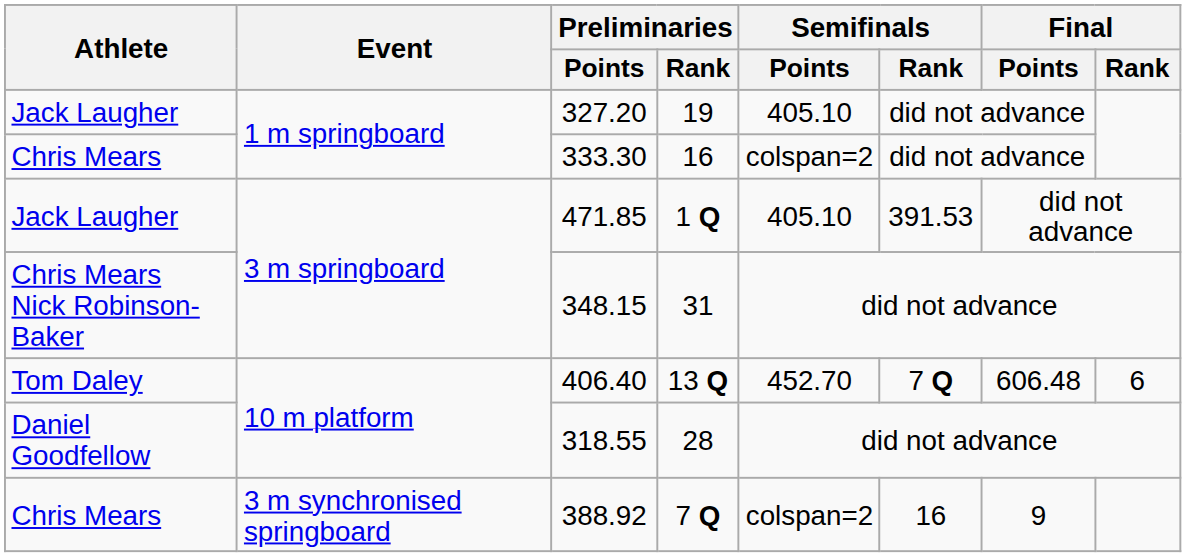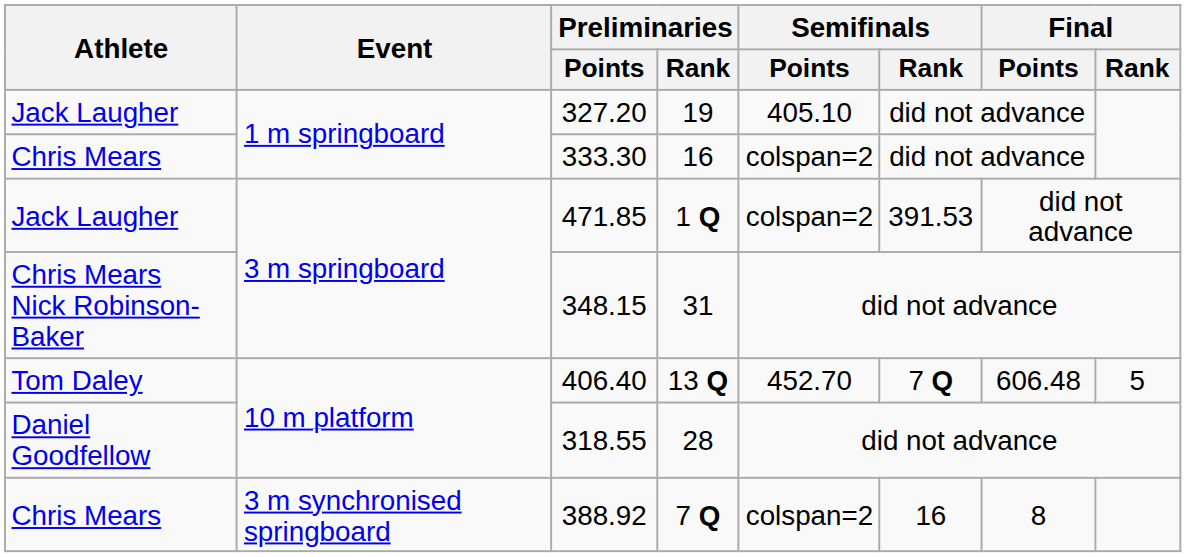(809, 216) 405.10 -> (809, 216) colspan=2
(1137, 381) 6 -> (1137, 381) 5
(1038, 515) 9 -> (1038, 515) 8
